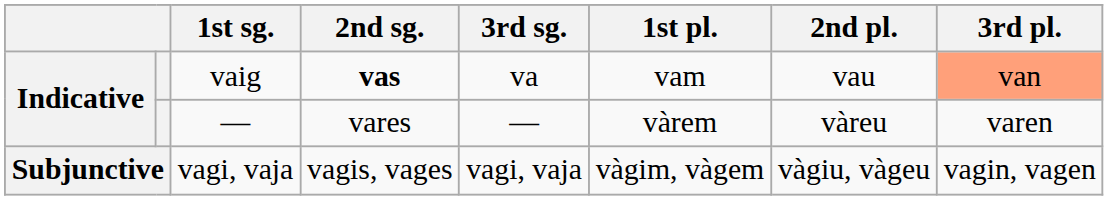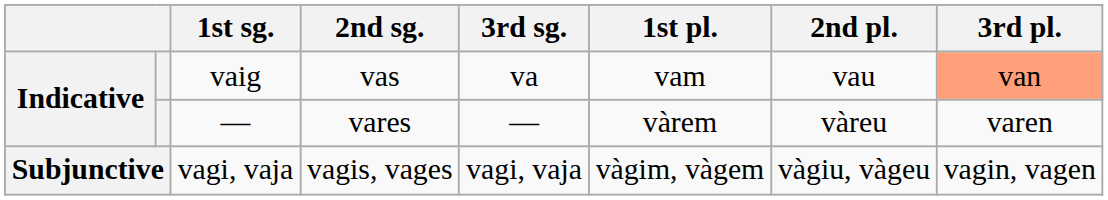(380, 75) bold -> (380, 75) normal
